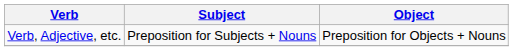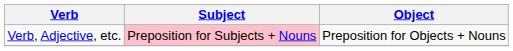(222, 35) no background -> (222, 35) pink background
